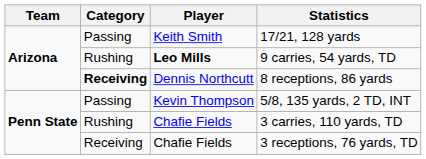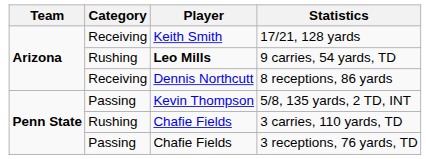(108, 36) Passing -> (118, 36) Receiving
(115, 79) bold -> (118, 79) normal
(113, 143) Receiving -> (112, 143) Passing
